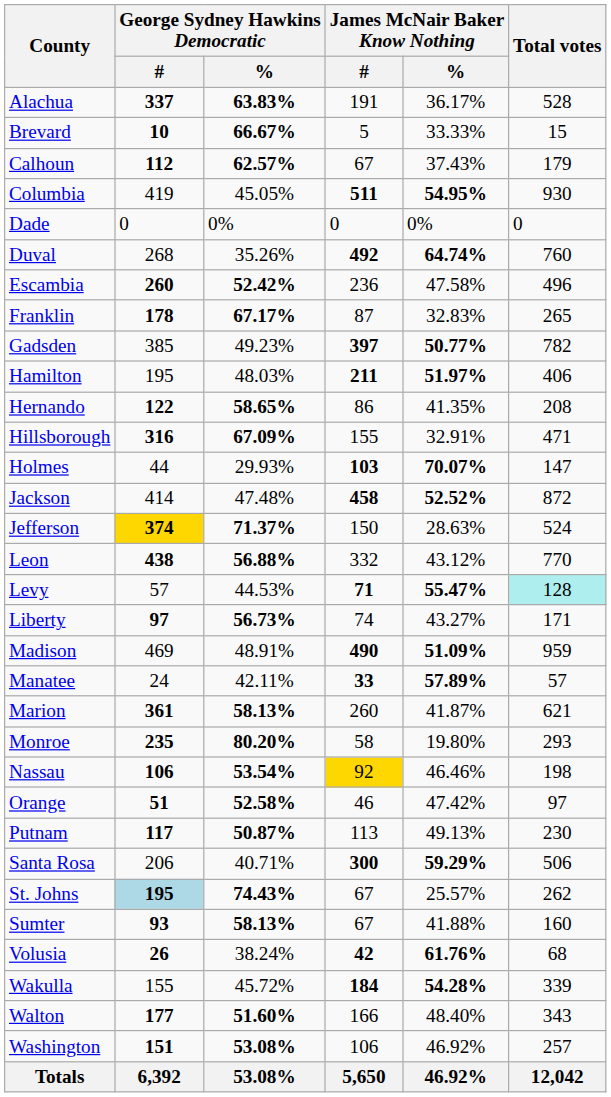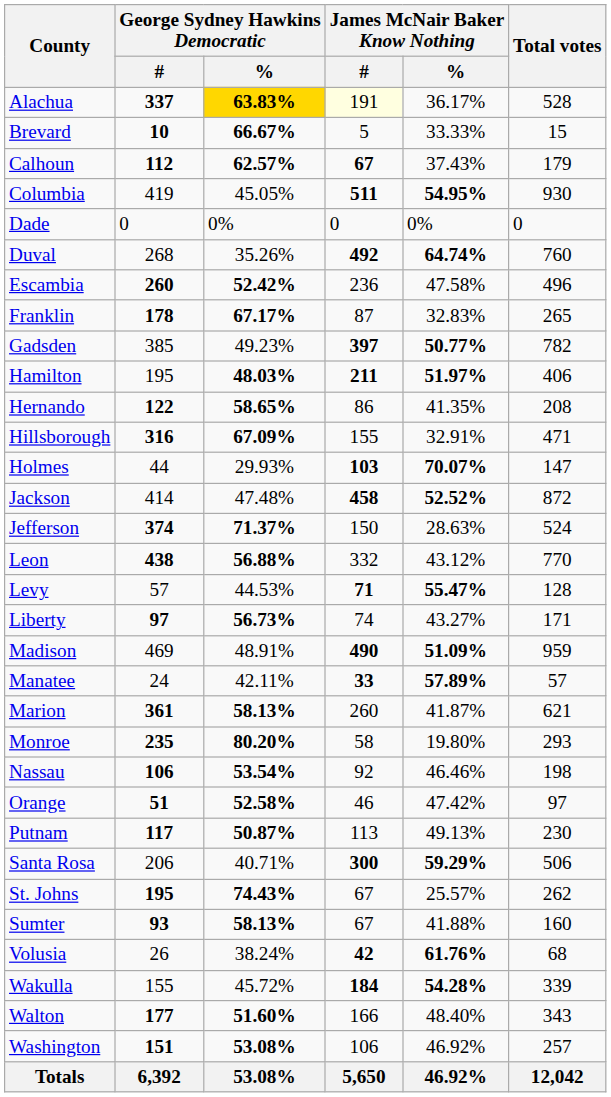(264, 102) no background -> (264, 102) gold background
(364, 102) no background -> (364, 102) lightyellow background
(364, 163) normal -> (364, 163) bold
(264, 376) normal -> (264, 376) bold
(159, 528) gold background -> (159, 528) no background
(557, 589) paleturquoise background -> (557, 589) no background
(364, 772) gold background -> (364, 772) no background
(159, 893) lightblue background -> (159, 893) no background
(159, 954) bold -> (159, 954) normal
